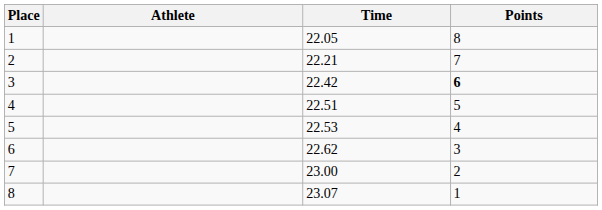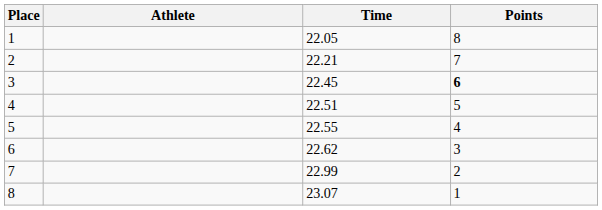(322, 82) 22.42 -> (322, 82) 22.45
(322, 127) 22.53 -> (322, 127) 22.55
(322, 171) 23.00 -> (322, 171) 22.99
